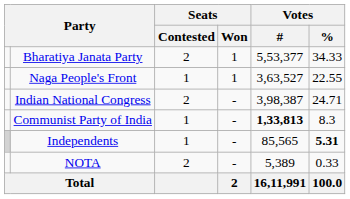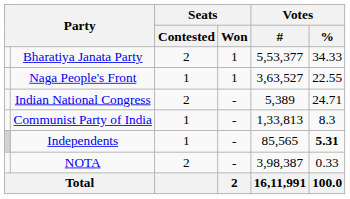(280, 99) 3,98,387 -> (280, 99) 5,389
(280, 120) bold -> (280, 120) normal
(280, 162) 5,389 -> (280, 162) 3,98,387
